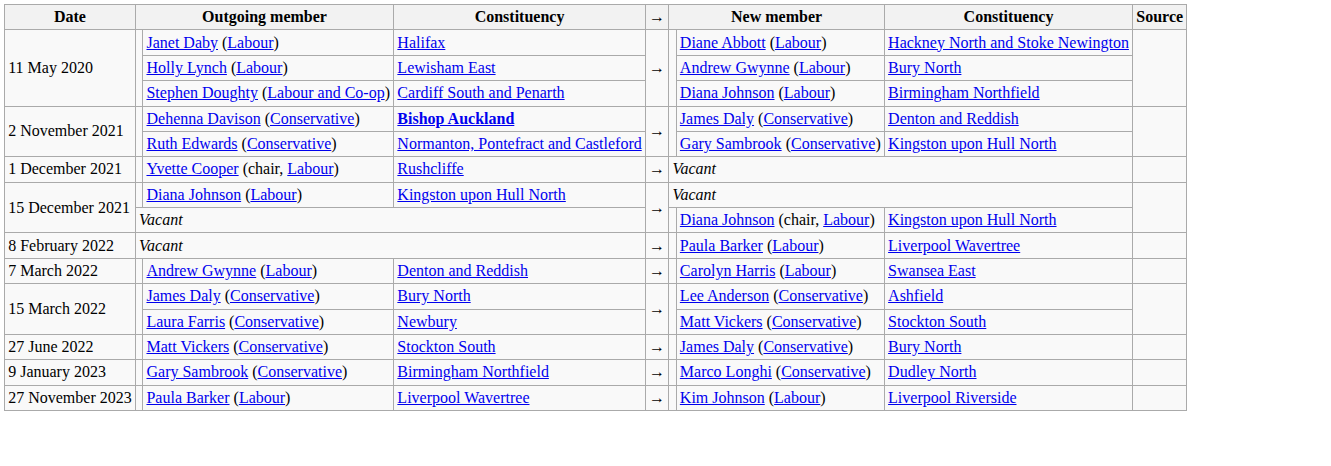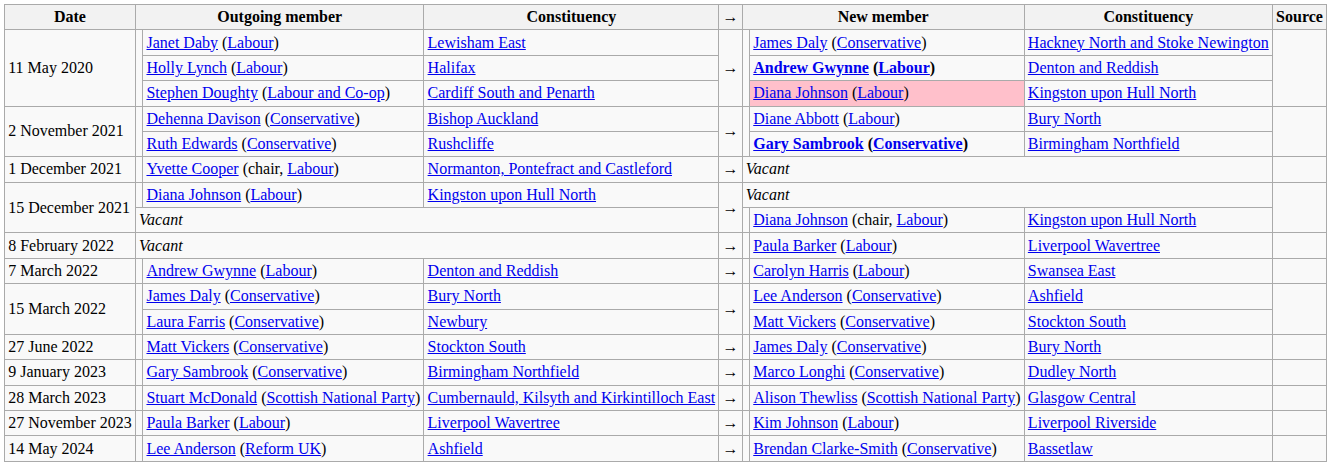(421, 42) Halifax -> (477, 42) Lewisham East
(753, 42) Diane Abbott (Labour) -> (840, 42) James Daly (Conservative)
(446, 67) Lewisham East -> (452, 67) Halifax
(765, 67) normal -> (844, 67) bold
(925, 67) Bury North -> (1093, 67) Denton and Reddish
(758, 93) no background -> (831, 93) pink background
(964, 93) Birmingham Northfield -> (1112, 93) Kingston upon Hull North
(456, 118) bold -> (483, 118) normal
(766, 118) James Daly (Conservative) -> (827, 118) Diane Abbott (Labour)
(953, 118) Denton and Reddish -> (1065, 118) Bury North
(520, 144) Normanton, Pontefract and Castleford -> (461, 144) Rushcliffe
(780, 144) normal -> (861, 144) bold
(972, 144) Kingston upon Hull North -> (1104, 144) Birmingham Northfield
(431, 169) Rushcliffe -> (550, 169) Normanton, Pontefract and Castleford
+ row: (57, 397)
+ row: (51, 448)
